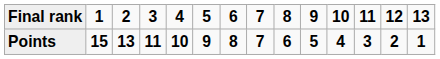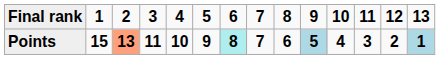(126, 41) no background -> (126, 41) lightsalmon background
(233, 41) no background -> (233, 41) paleturquoise background
(314, 41) no background -> (314, 41) lightblue background
(421, 41) no background -> (421, 41) lightblue background
